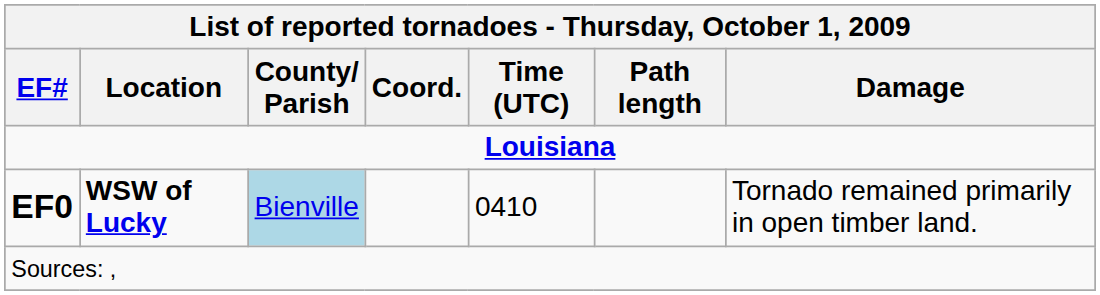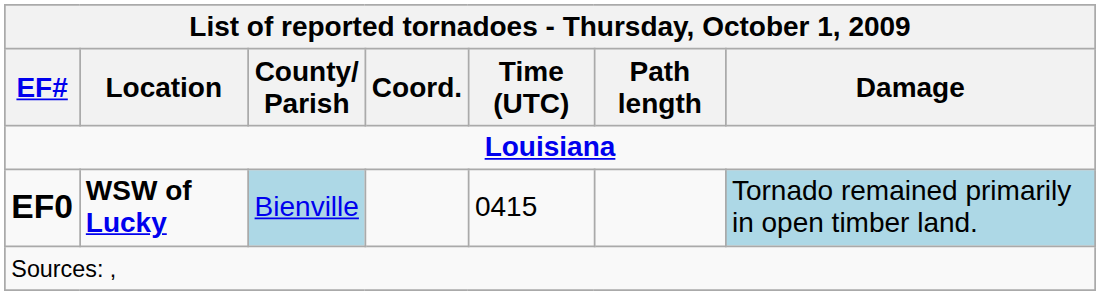(506, 207) 0410 -> (506, 207) 0415
(902, 207) no background -> (902, 207) lightblue background
